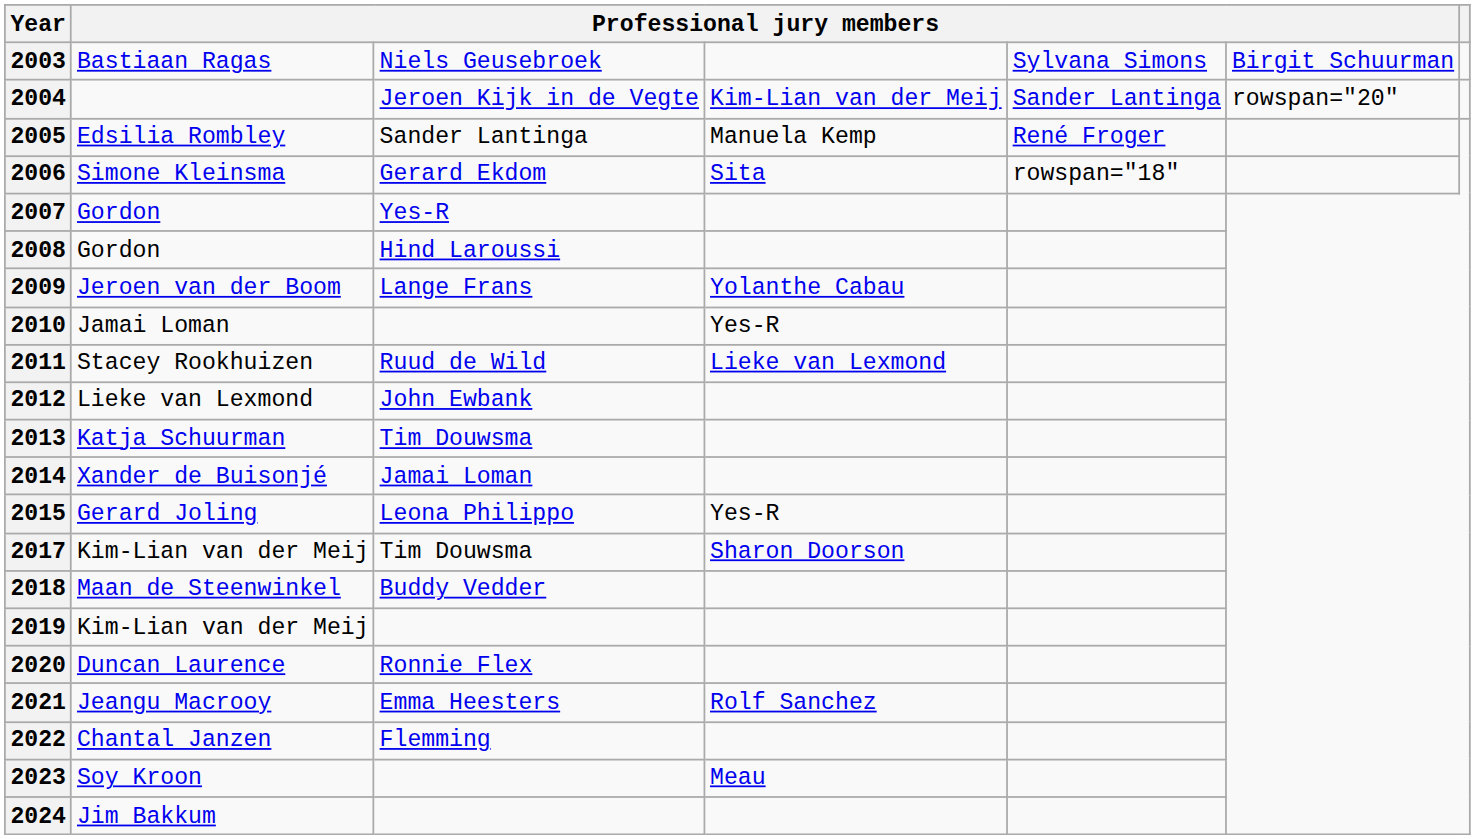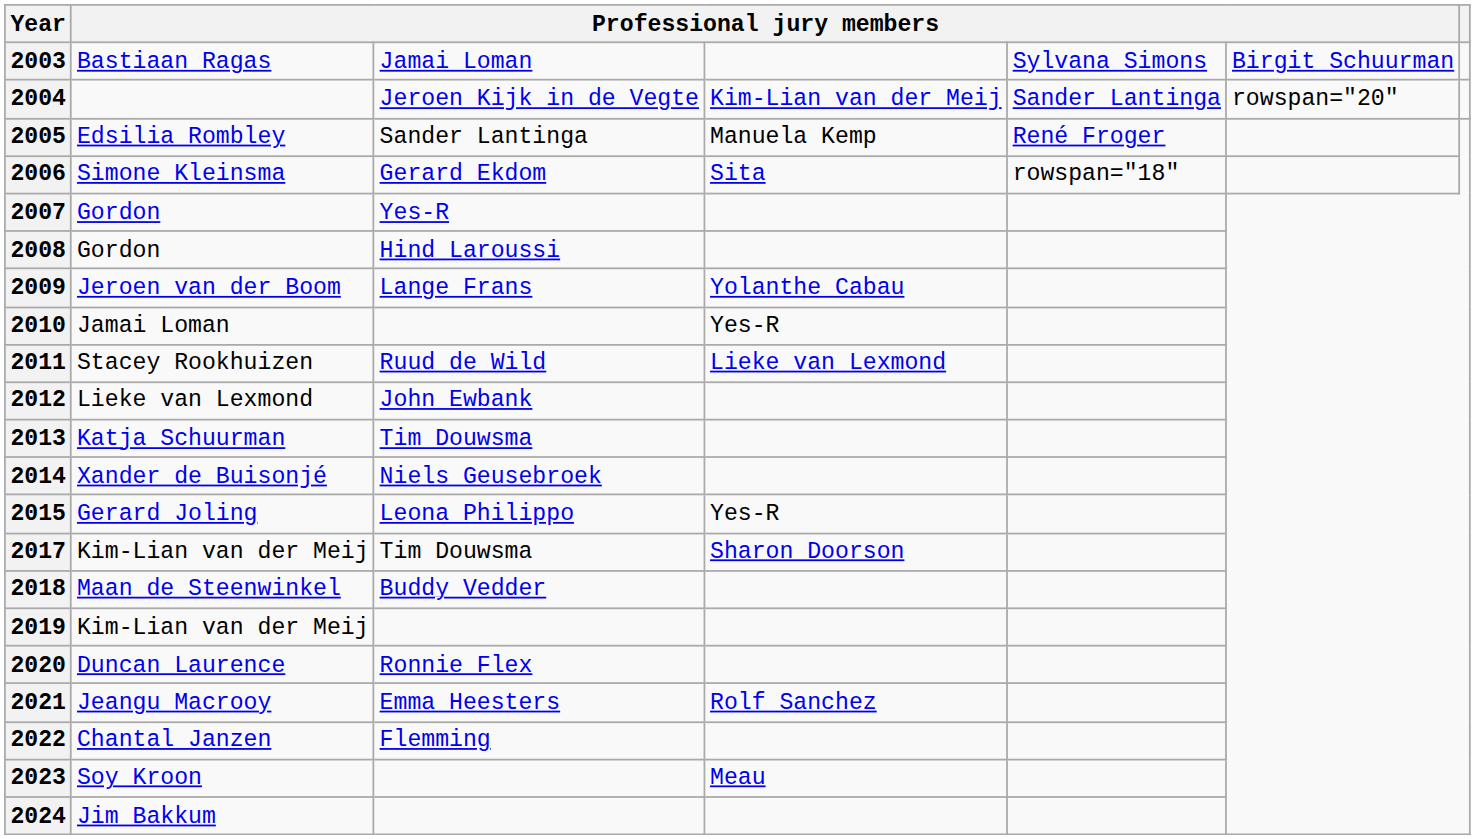(491, 61) Niels Geusebroek -> (456, 61) Jamai Loman
(456, 476) Jamai Loman -> (491, 476) Niels Geusebroek
